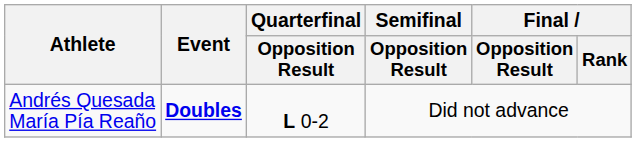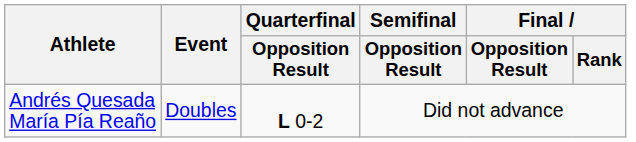(204, 111) bold -> (201, 111) normal
